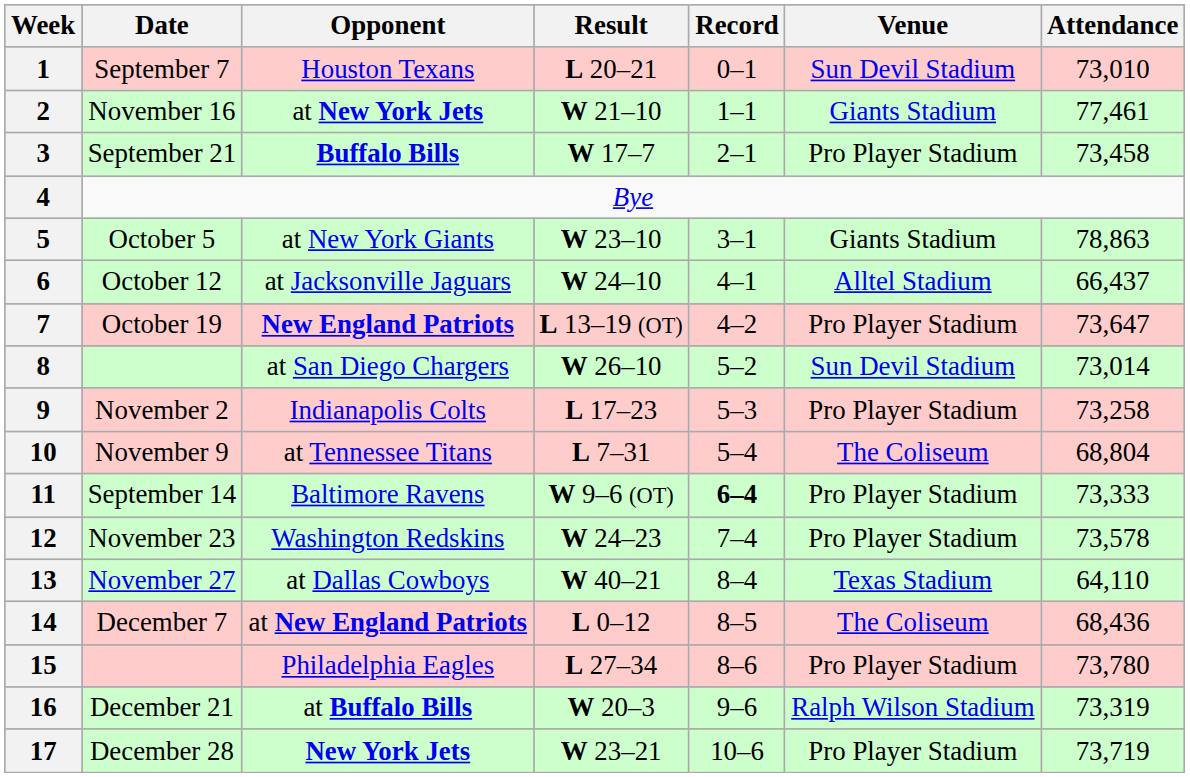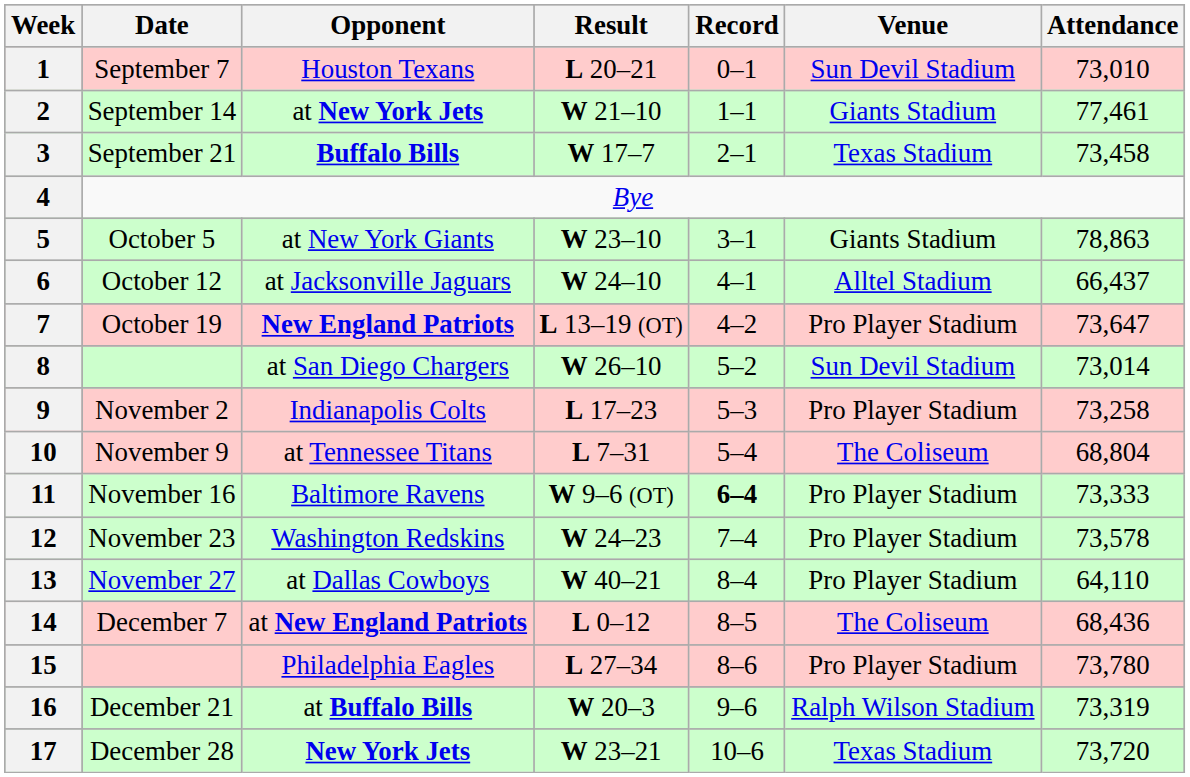(162, 111) November 16 -> (162, 111) September 14
(913, 153) Pro Player Stadium -> (913, 153) Texas Stadium
(162, 494) September 14 -> (162, 494) November 16
(913, 580) Texas Stadium -> (913, 580) Pro Player Stadium
(913, 750) Pro Player Stadium -> (913, 750) Texas Stadium
(1113, 750) 73,719 -> (1113, 750) 73,720
